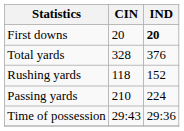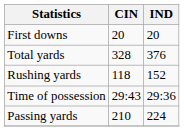(153, 34) bold -> (153, 34) normal
rows swapped: (42, 95) <-> (57, 116)
